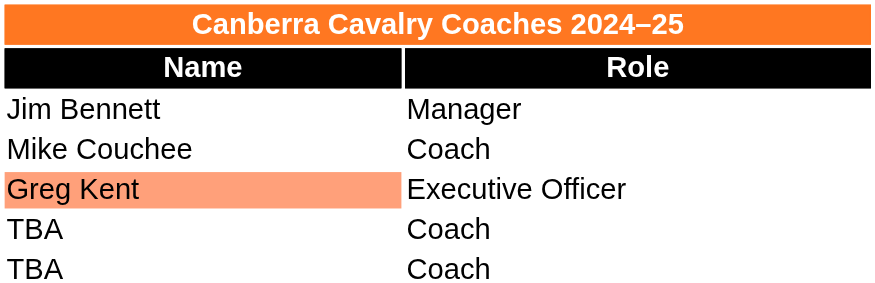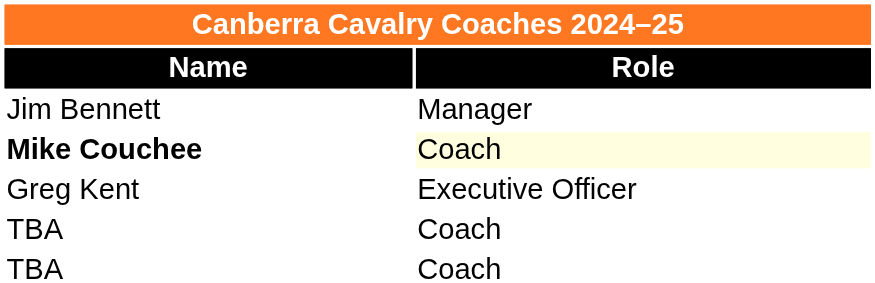(100, 149) normal -> (104, 149) bold
(449, 149) no background -> (459, 149) lightyellow background
(73, 189) lightsalmon background -> (73, 189) no background
